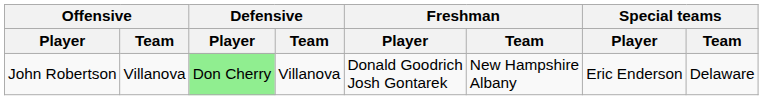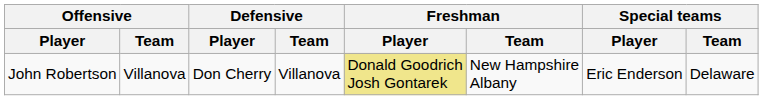(232, 74) lightgreen background -> (232, 74) no background
(405, 74) no background -> (405, 74) khaki background
